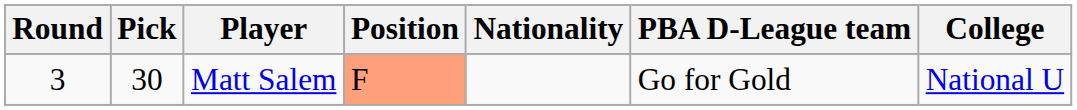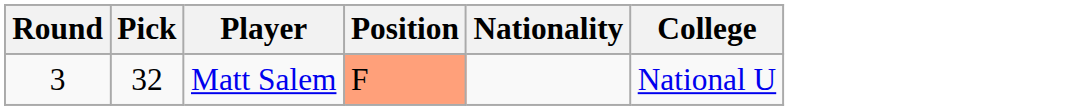- column: (774, 29)
(147, 79) 30 -> (147, 79) 32
